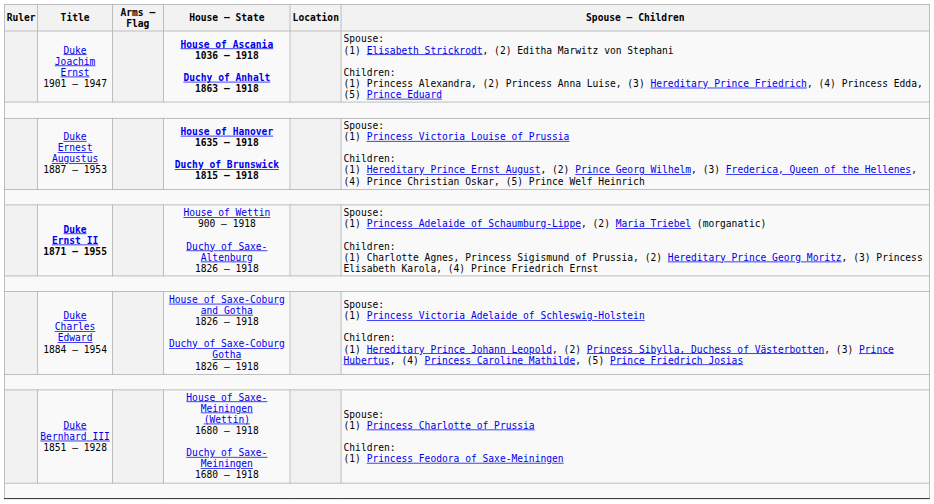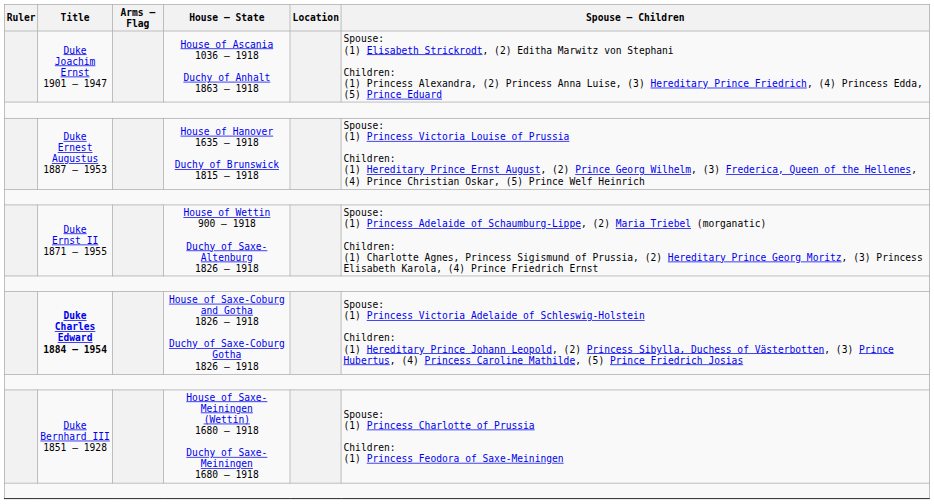(227, 67) bold -> (227, 67) normal
(227, 154) bold -> (227, 154) normal
(75, 240) bold -> (75, 240) normal
(75, 333) normal -> (75, 333) bold
